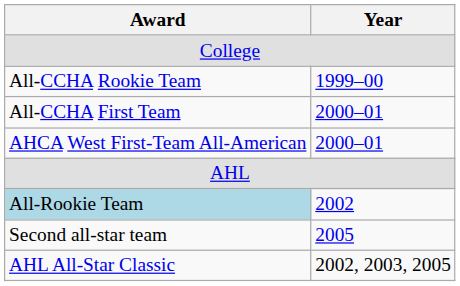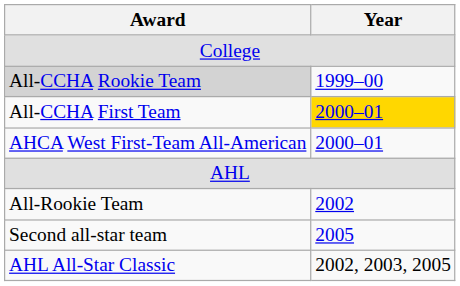(105, 81) no background -> (105, 81) lightgrey background
(349, 111) no background -> (349, 111) gold background
(76, 204) lightblue background -> (76, 204) no background
